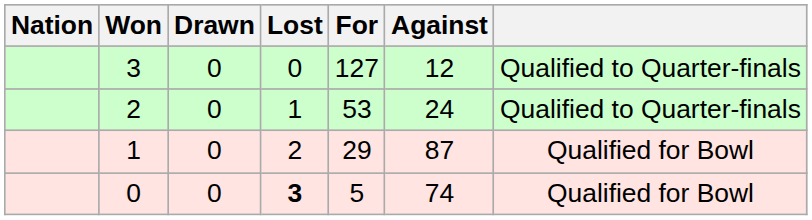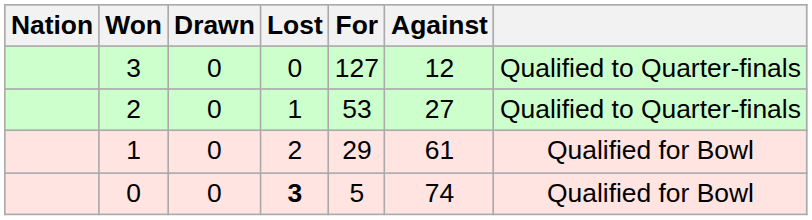(439, 109) 24 -> (439, 109) 27
(439, 151) 87 -> (439, 151) 61
